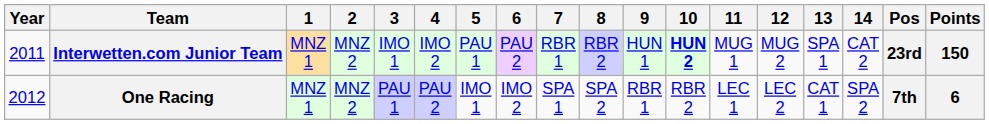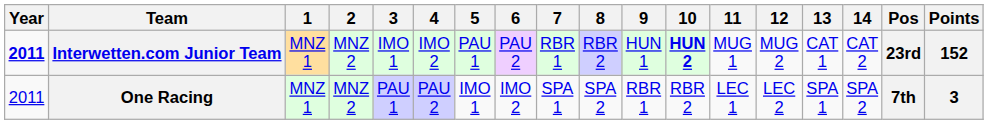(27, 53) normal -> (27, 53) bold
(823, 53) SPA 1 -> (822, 53) CAT 1
(955, 53) 150 -> (954, 53) 152
(27, 97) 2012 -> (27, 97) 2011
(823, 97) CAT 1 -> (822, 97) SPA 1
(955, 97) 6 -> (954, 97) 3
